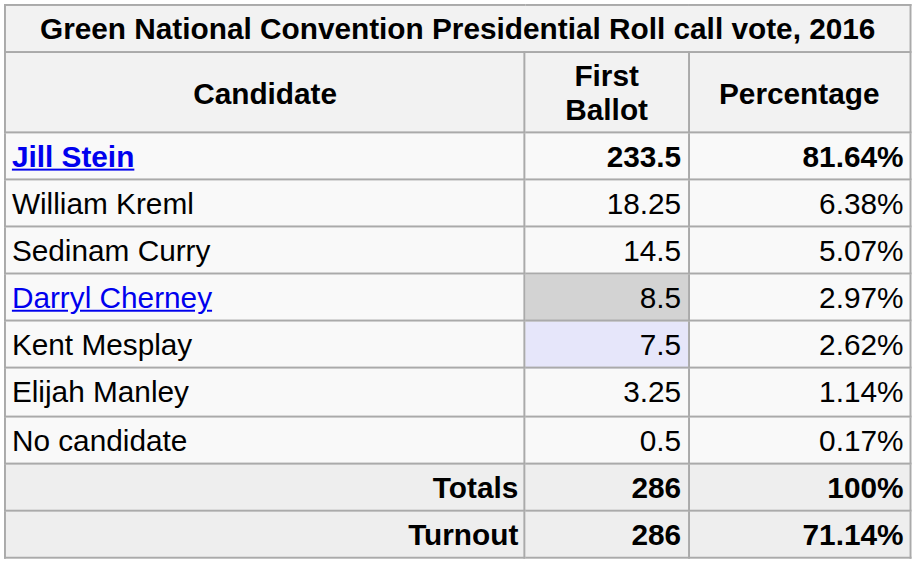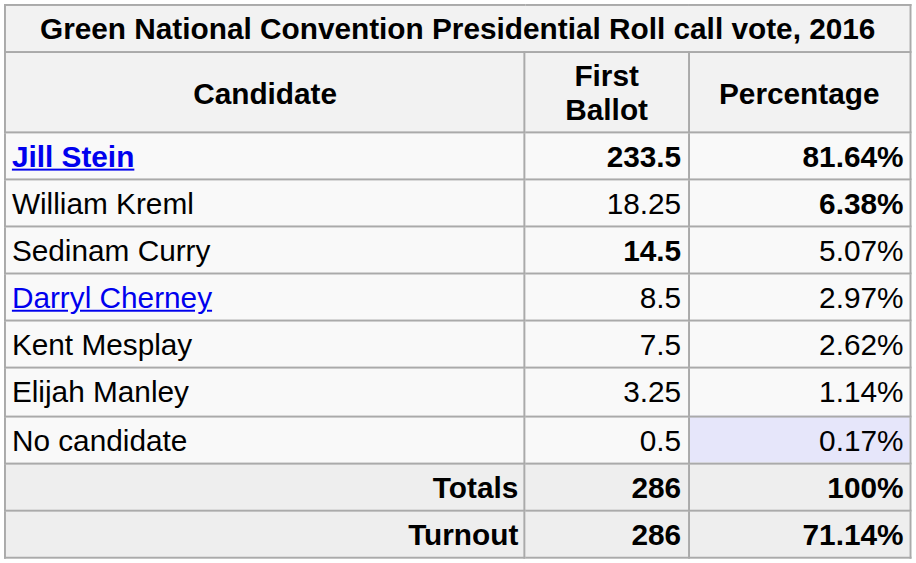(861, 204) normal -> (861, 204) bold
(652, 251) normal -> (652, 251) bold
(660, 298) lightgrey background -> (660, 298) no background
(660, 345) lavender background -> (660, 345) no background
(861, 439) no background -> (861, 439) lavender background
